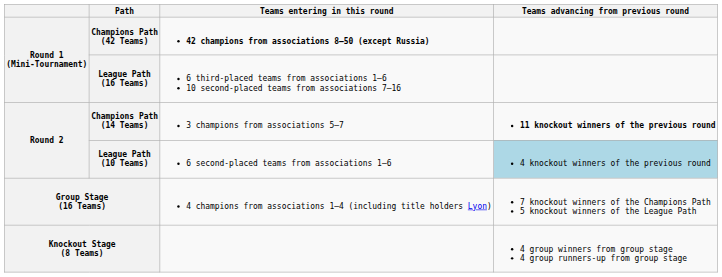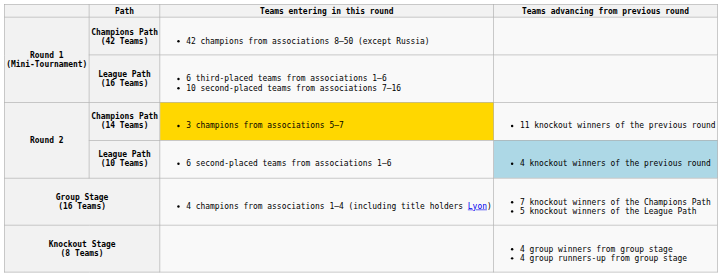(327, 41) bold -> (327, 41) normal
(327, 126) no background -> (327, 126) gold background
(606, 126) bold -> (606, 126) normal
